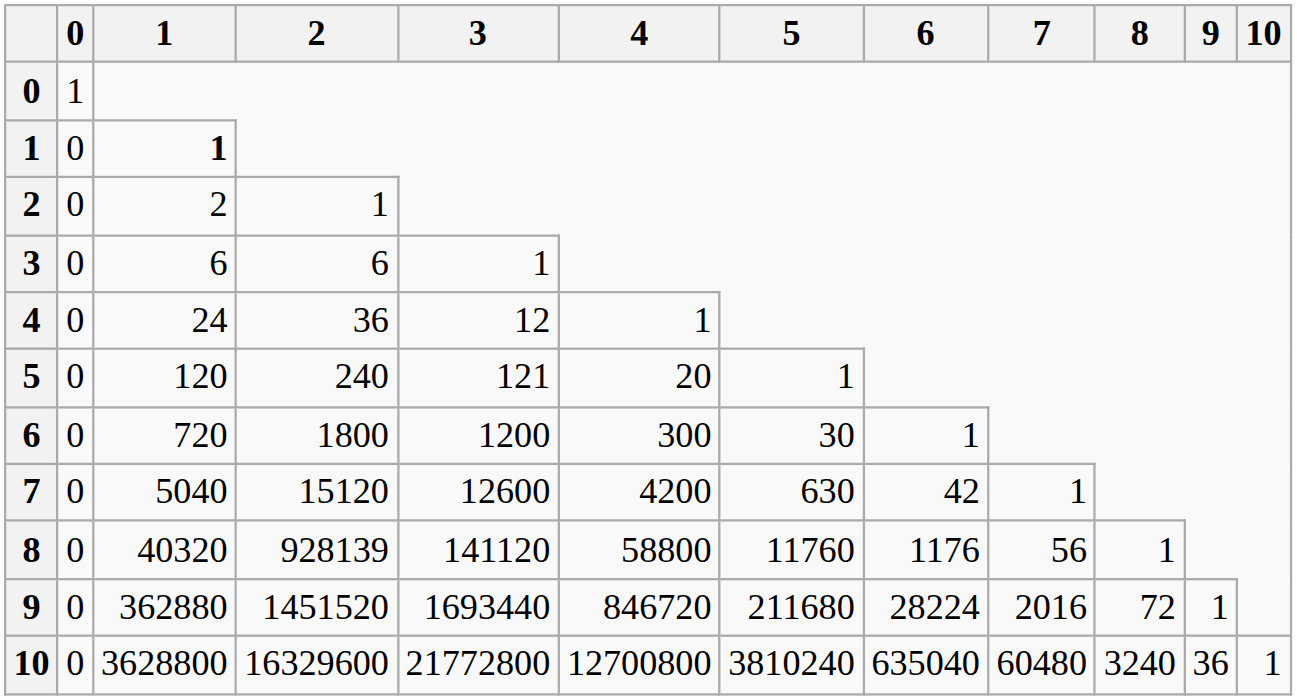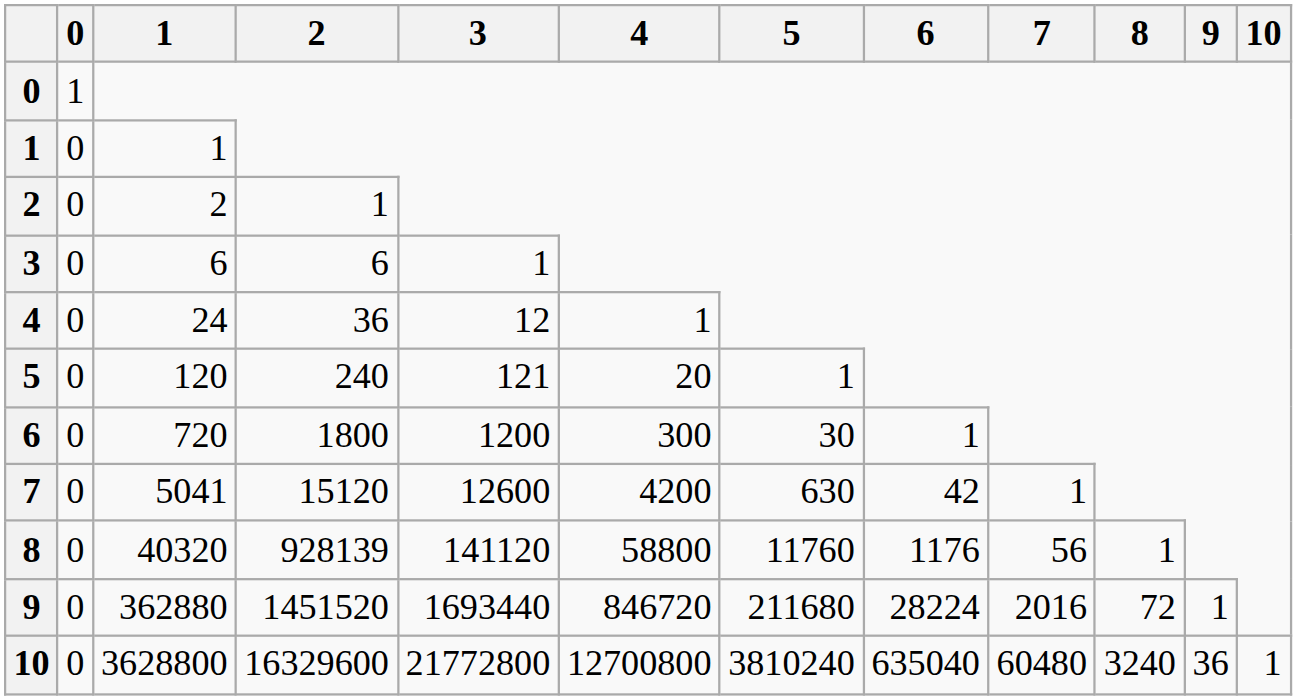(219, 147) bold -> (219, 147) normal
(191, 491) 5040 -> (191, 491) 5041
